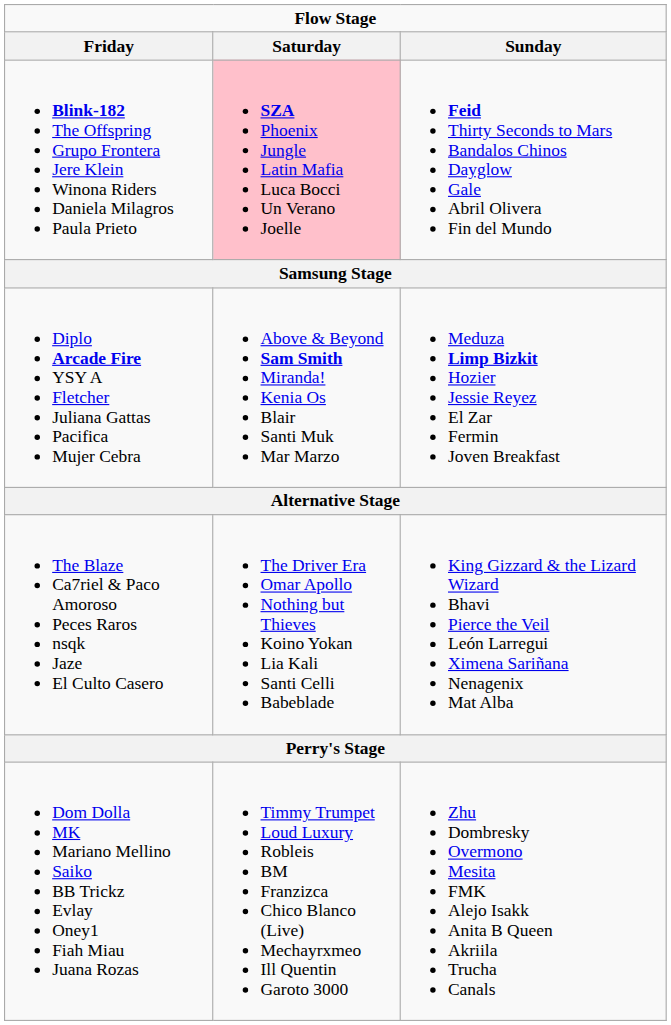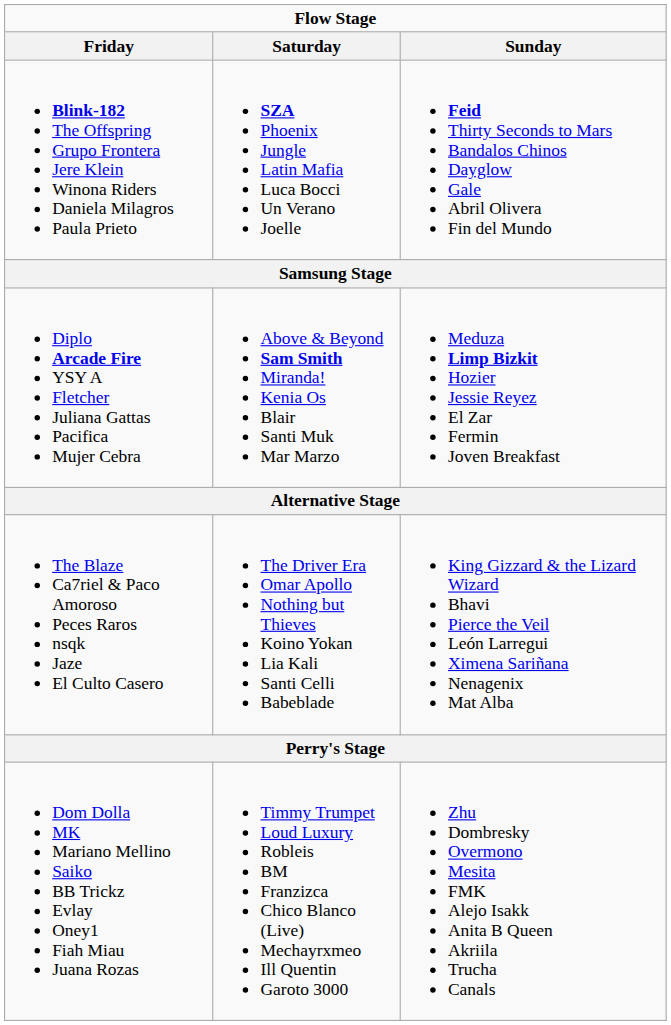(307, 170) pink background -> (307, 170) no background
